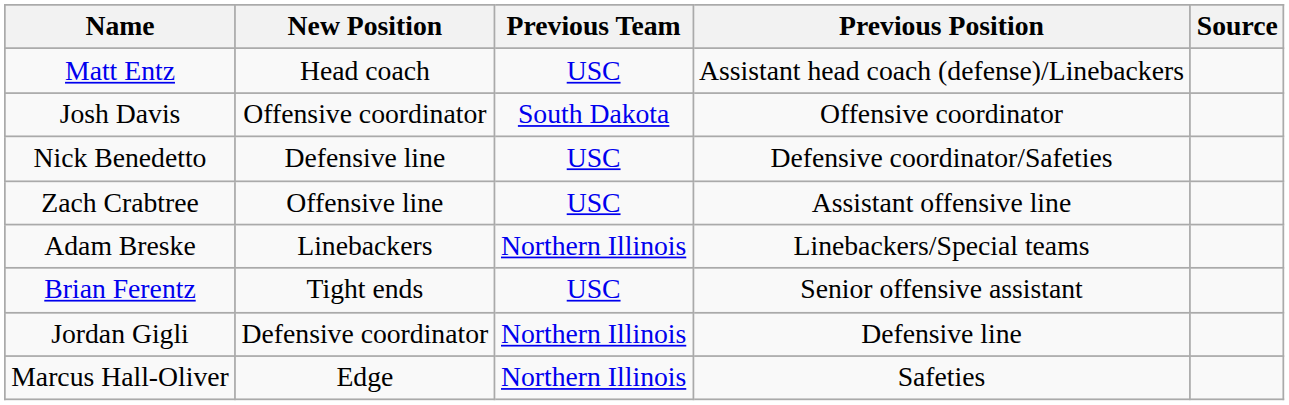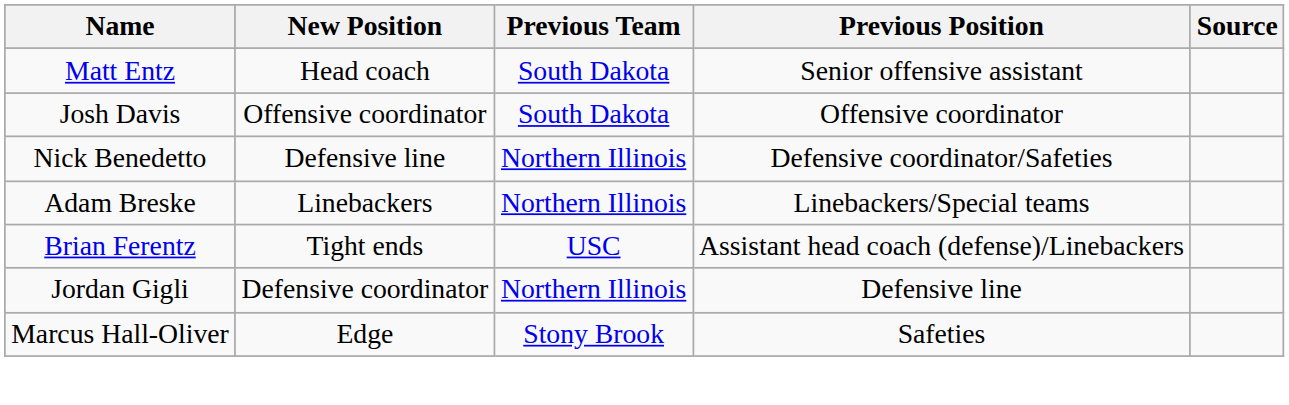(594, 70) USC -> (594, 70) South Dakota
(942, 70) Assistant head coach (defense)/Linebackers -> (942, 70) Senior offensive assistant
(594, 158) USC -> (594, 158) Northern Illinois
- row: (120, 202)
(942, 289) Senior offensive assistant -> (942, 245) Assistant head coach (defense)/Linebackers
(594, 377) Northern Illinois -> (594, 333) Stony Brook
